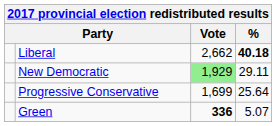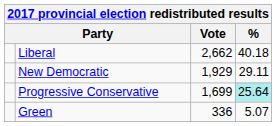(253, 53) bold -> (253, 53) normal
(217, 72) lightgreen background -> (217, 72) no background
(253, 92) no background -> (253, 92) paleturquoise background
(222, 111) bold -> (222, 111) normal
